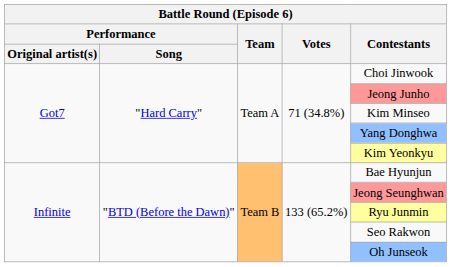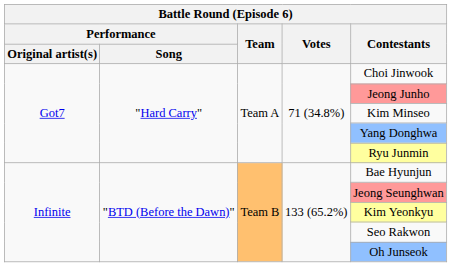(398, 152) Kim Yeonkyu -> (398, 152) Ryu Junmin
(398, 212) Ryu Junmin -> (398, 212) Kim Yeonkyu
